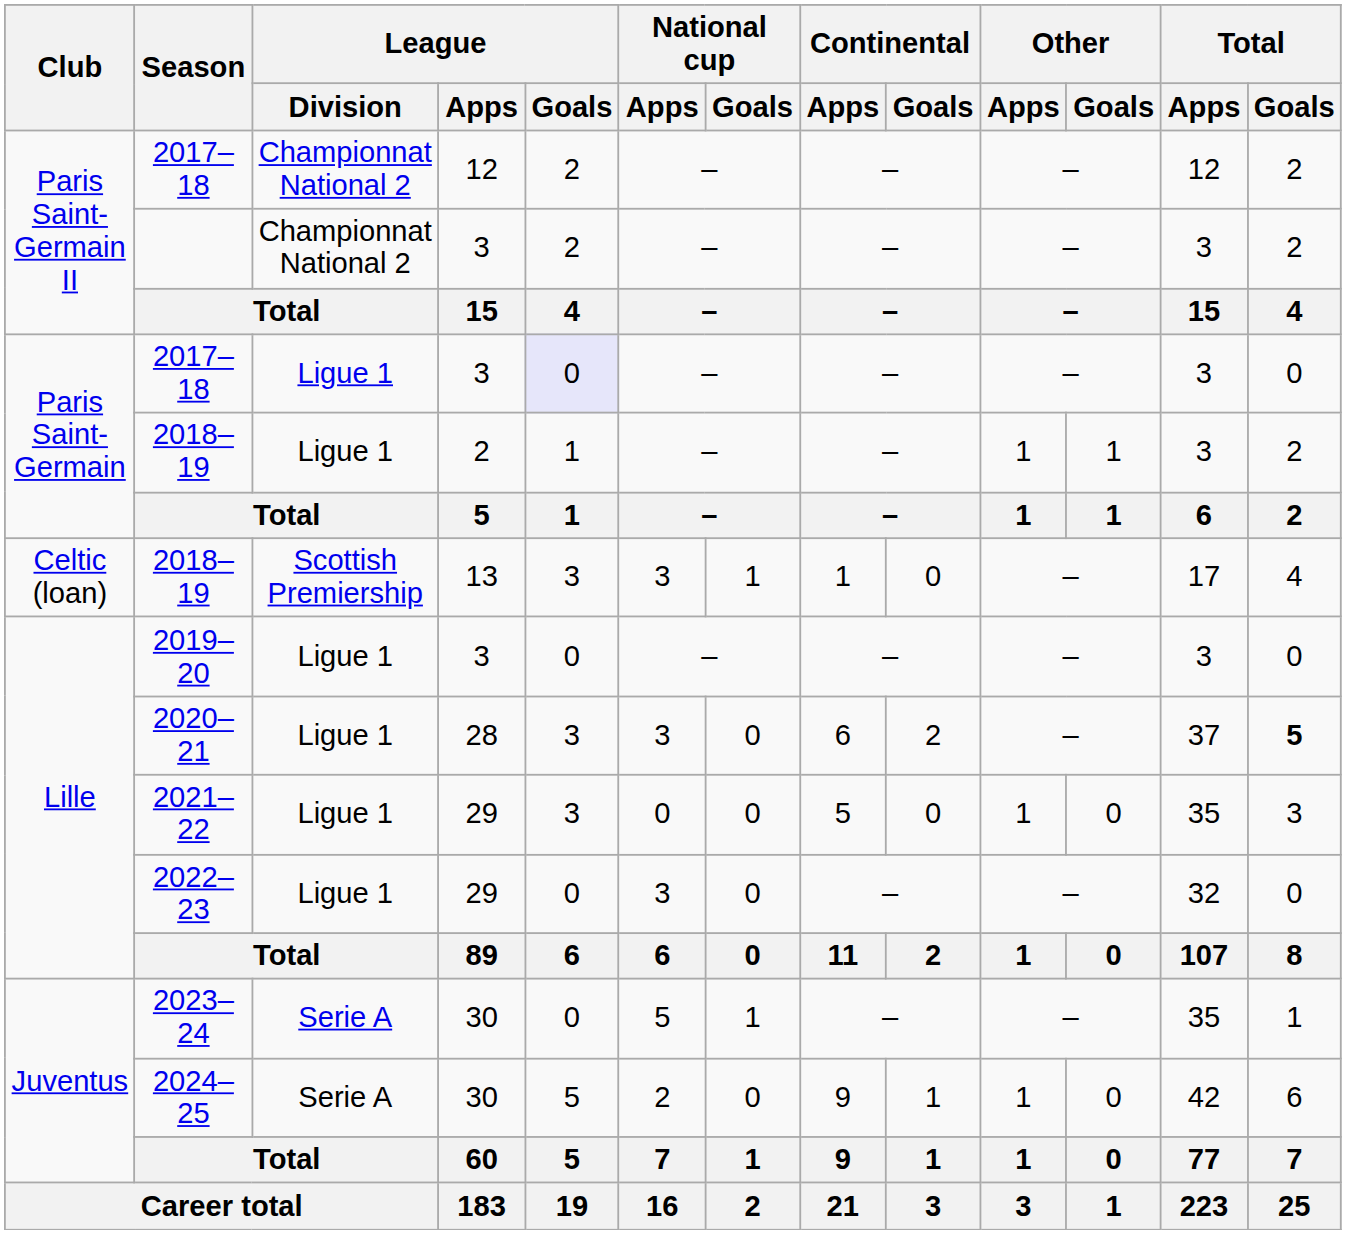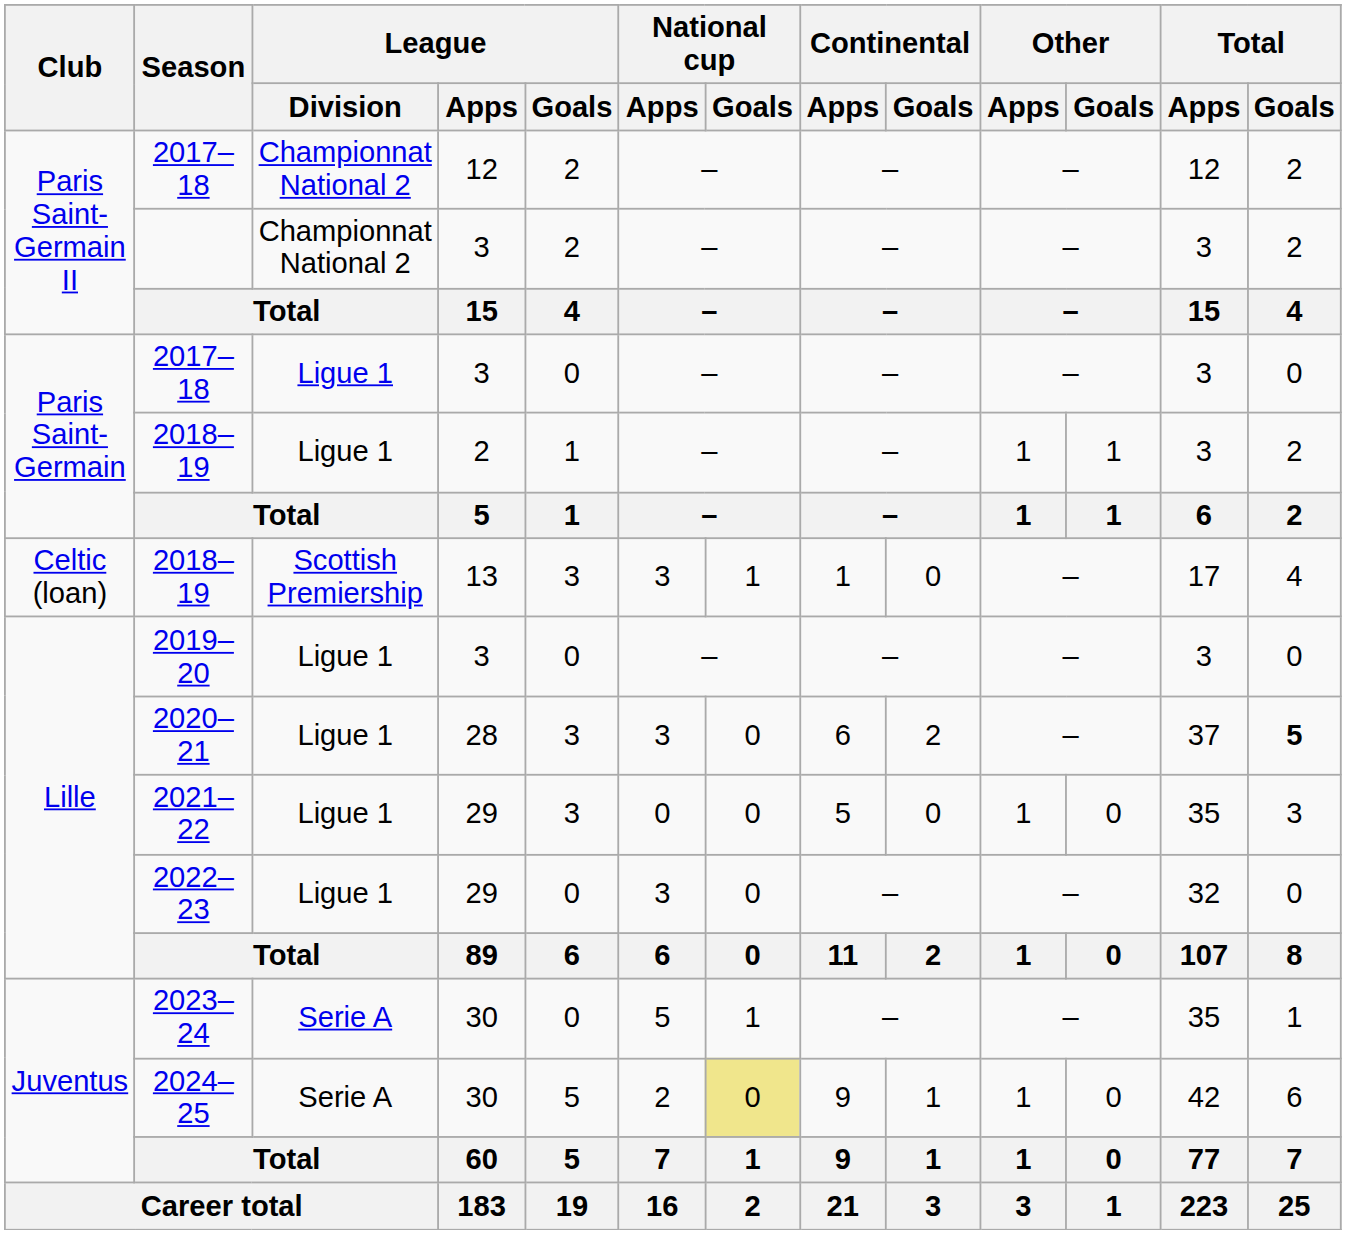(572, 373) lavender background -> (572, 373) no background
(753, 1097) no background -> (753, 1097) khaki background
